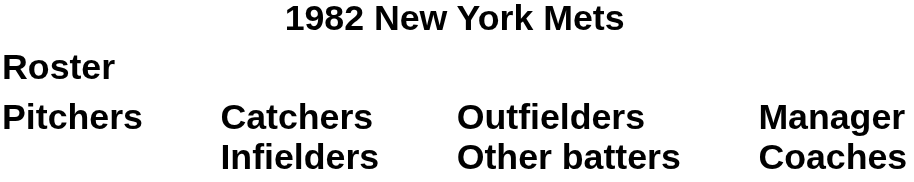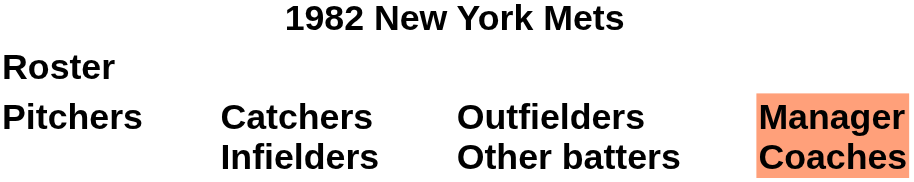(833, 136) no background -> (833, 136) lightsalmon background
